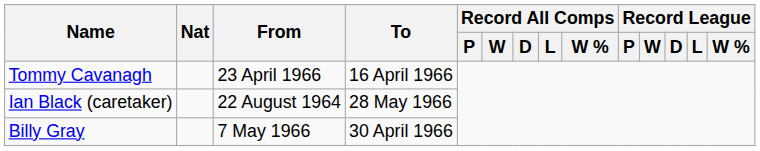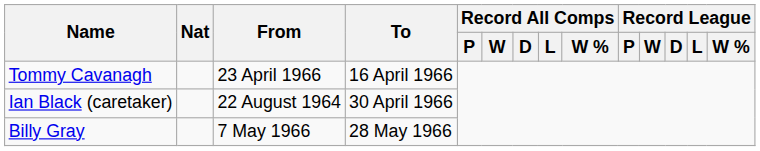(400, 103) 28 May 1966 -> (401, 103) 30 April 1966
(401, 131) 30 April 1966 -> (400, 131) 28 May 1966
